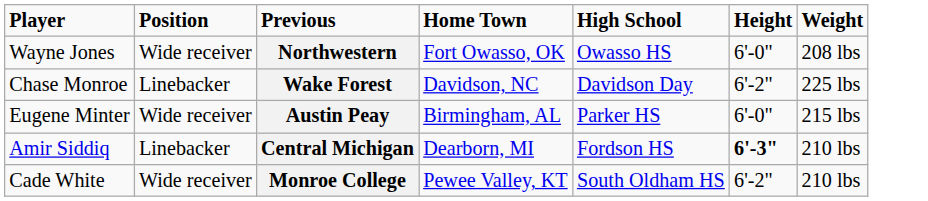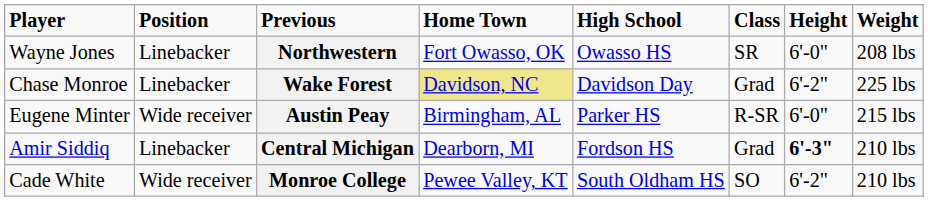+ column: (757, 20)
(195, 52) Wide receiver -> (184, 52) Linebacker
(481, 84) no background -> (481, 84) khaki background
